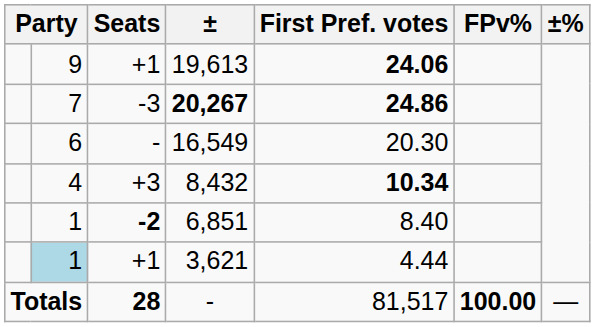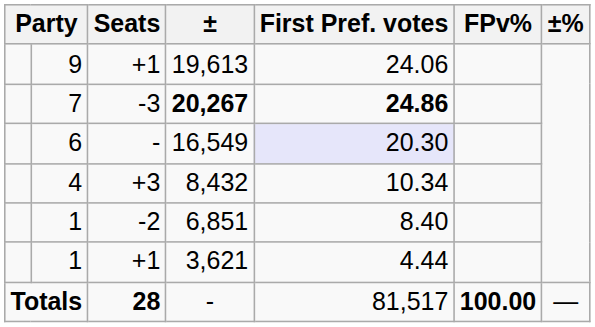(417, 63) bold -> (417, 63) normal
(417, 143) no background -> (417, 143) lavender background
(417, 182) bold -> (417, 182) normal
(149, 222) bold -> (149, 222) normal
(75, 261) lightblue background -> (75, 261) no background
